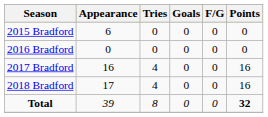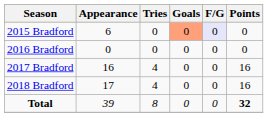(186, 31) no background -> (186, 31) lightsalmon background
(215, 31) no background -> (215, 31) lavender background
